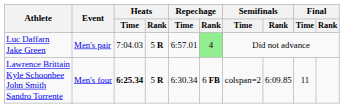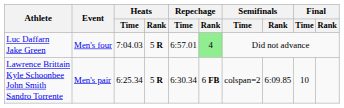(93, 45) Men's pair -> (93, 45) Men's four
(93, 80) Men's four -> (93, 80) Men's pair
(130, 80) bold -> (129, 80) normal
(305, 80) 11 -> (304, 80) 10
